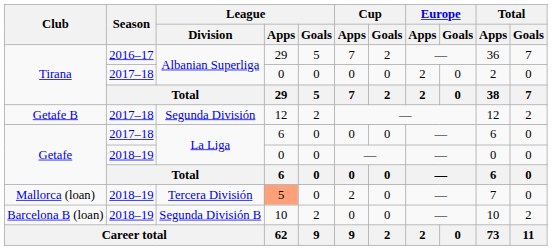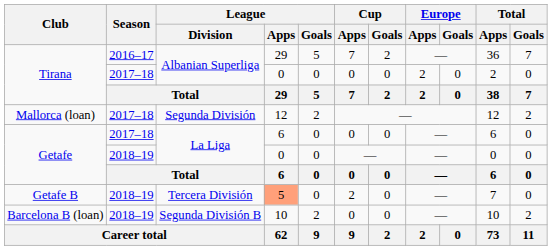(55, 114) Getafe B -> (55, 114) Mallorca (loan)
(55, 194) Mallorca (loan) -> (55, 194) Getafe B
